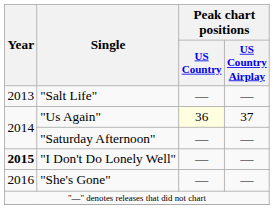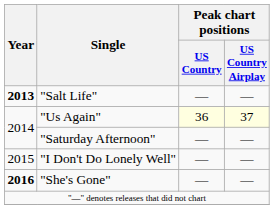(21, 96) normal -> (21, 96) bold
(247, 117) no background -> (247, 117) lightyellow background
(21, 159) bold -> (21, 159) normal
(21, 180) normal -> (21, 180) bold
